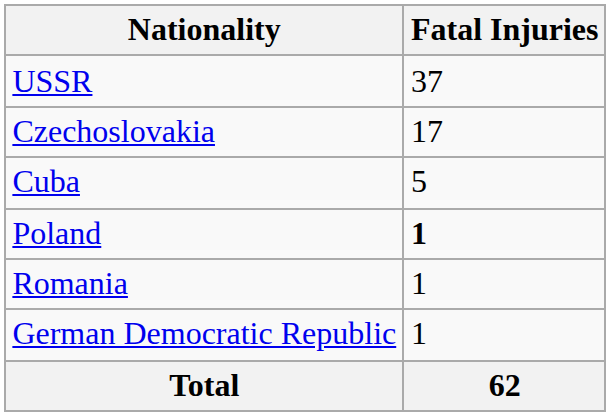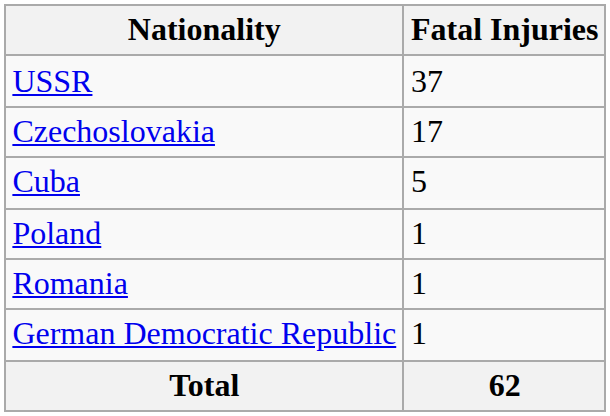(419, 232) bold -> (419, 232) normal
